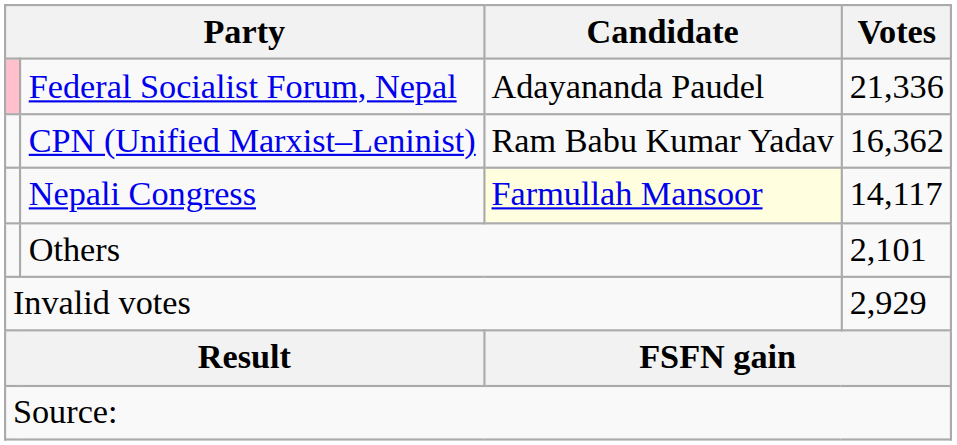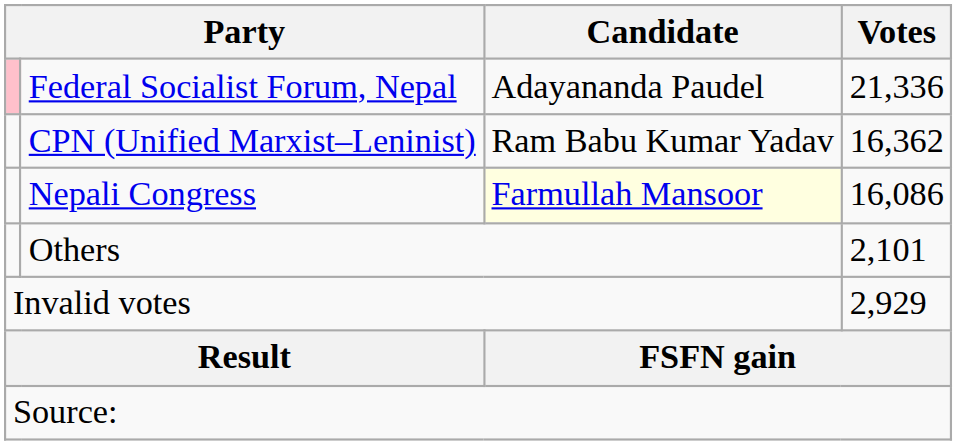(896, 194) 14,117 -> (897, 194) 16,086
